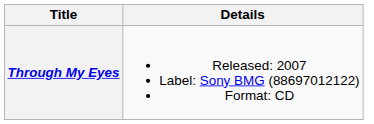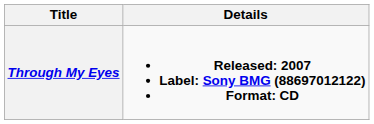(243, 80) normal -> (246, 80) bold
